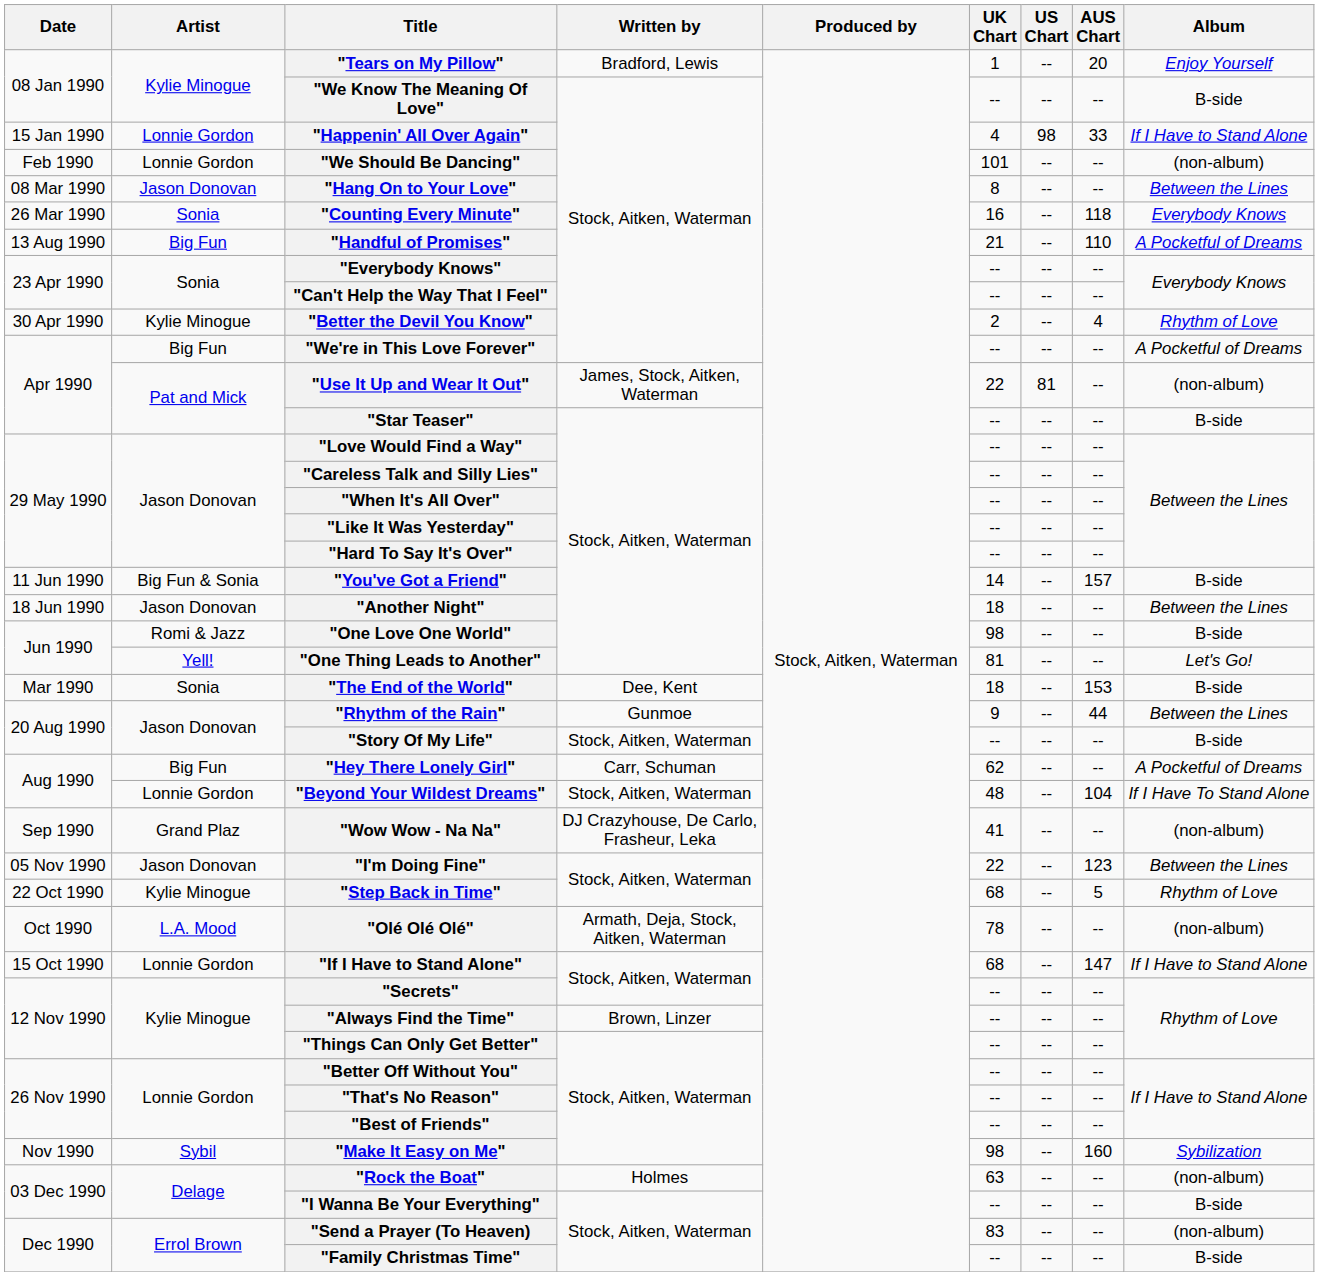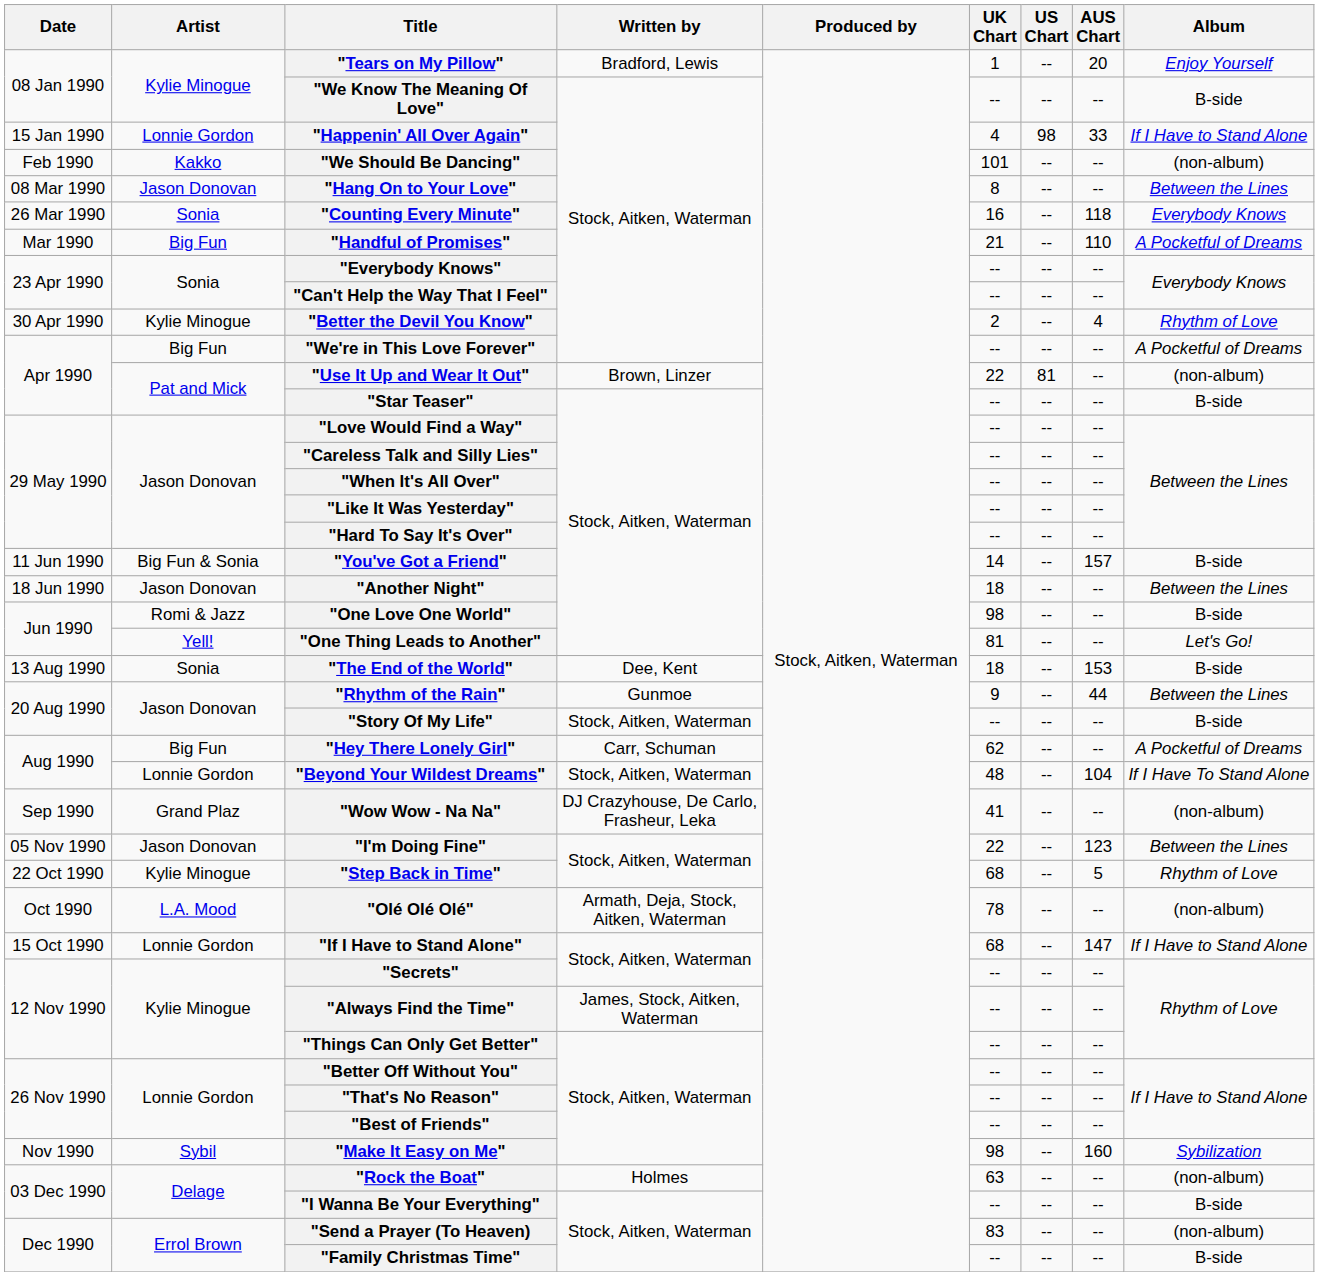(198, 162) Lonnie Gordon -> (198, 162) Kakko
(58, 242) 13 Aug 1990 -> (58, 242) Mar 1990
(660, 384) James, Stock, Aitken, Waterman -> (660, 375) Brown, Linzer
(58, 687) Mar 1990 -> (58, 668) 13 Aug 1990
(660, 1018) Brown, Linzer -> (660, 1008) James, Stock, Aitken, Waterman
